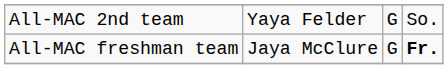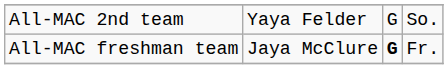(392, 49) normal -> (392, 49) bold
(423, 49) bold -> (423, 49) normal
